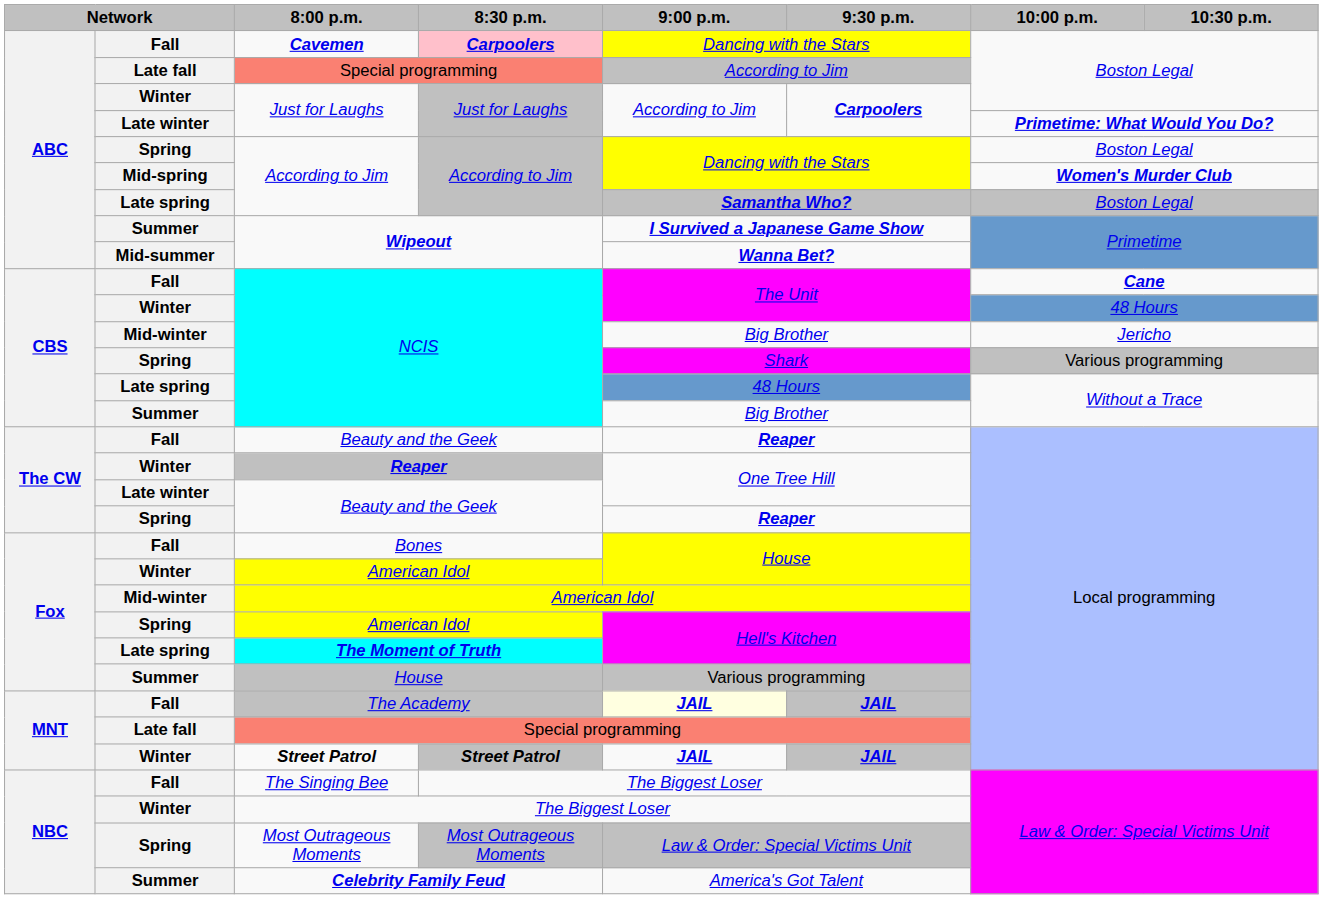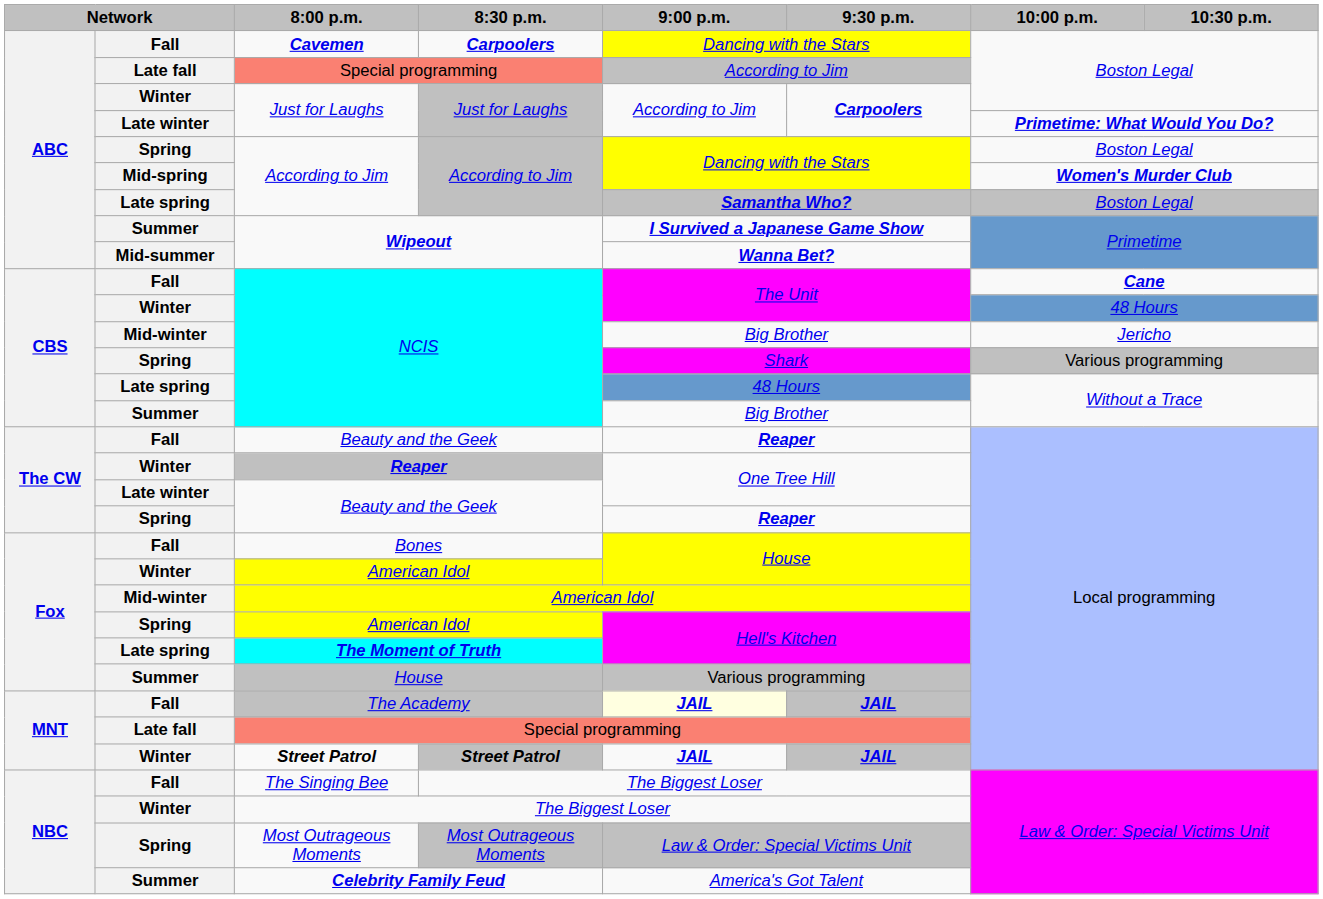(511, 44) pink background -> (511, 44) no background
